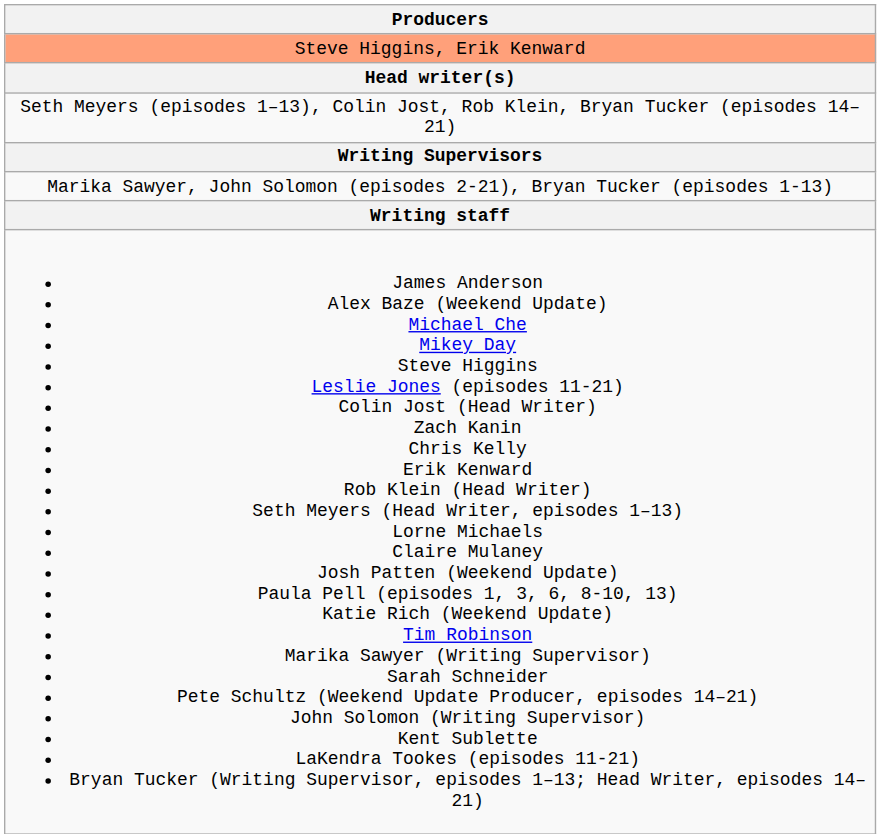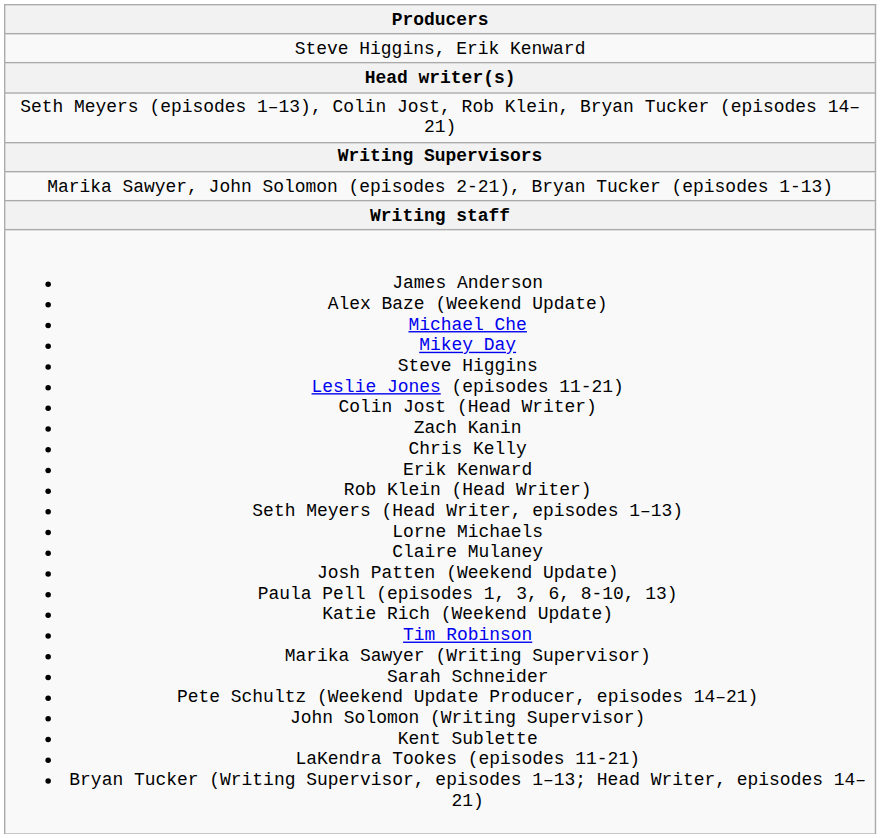(440, 49) lightsalmon background -> (440, 49) no background
